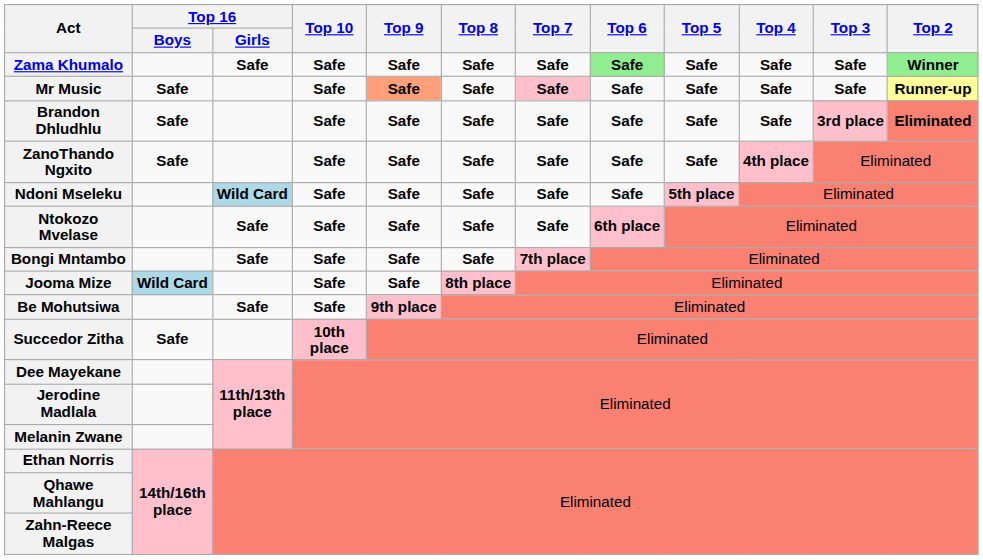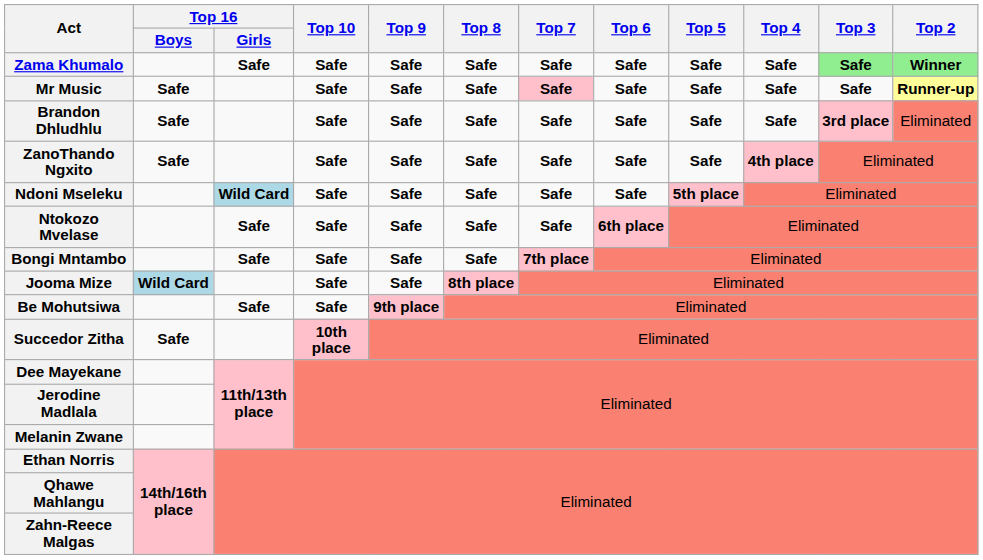(627, 64) lightgreen background -> (631, 64) no background
(850, 64) no background -> (856, 64) lightgreen background
(404, 88) lightsalmon background -> (406, 88) no background
(933, 121) bold -> (936, 121) normal
